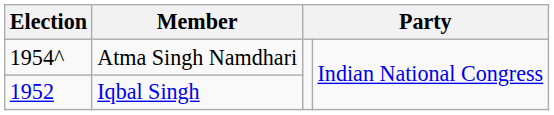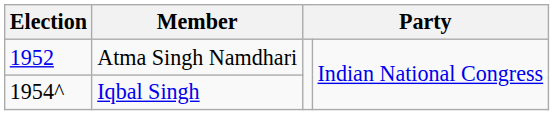(37, 57) 1954^ -> (32, 57) 1952
(32, 92) 1952 -> (37, 92) 1954^
